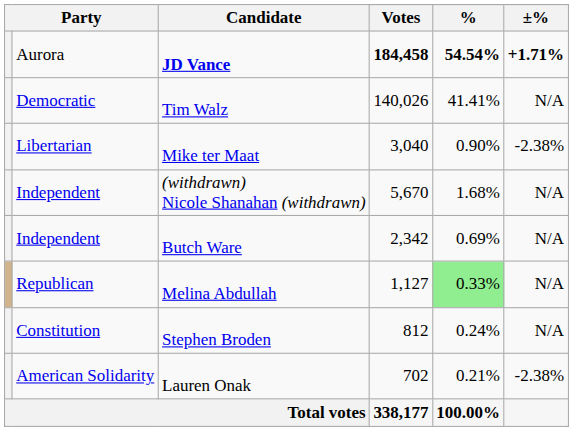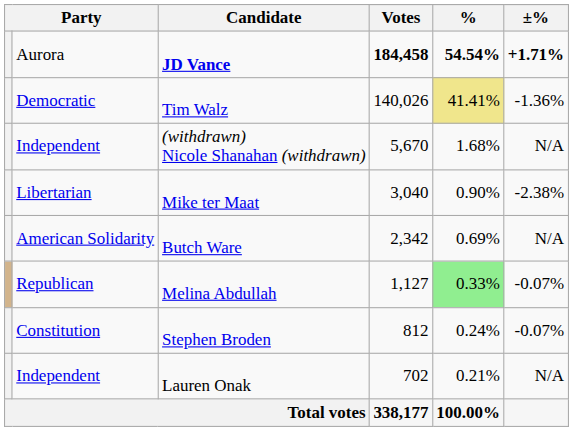(474, 100) no background -> (474, 100) khaki background
(549, 100) N/A -> (539, 100) -1.36%
rows swapped: (264, 192) <-> (211, 155)
(58, 238) Independent -> (85, 238) American Solidarity
(549, 284) N/A -> (539, 284) -0.07%
(549, 330) N/A -> (539, 330) -0.07%
(85, 376) American Solidarity -> (58, 376) Independent
(539, 376) -2.38% -> (549, 376) N/A
